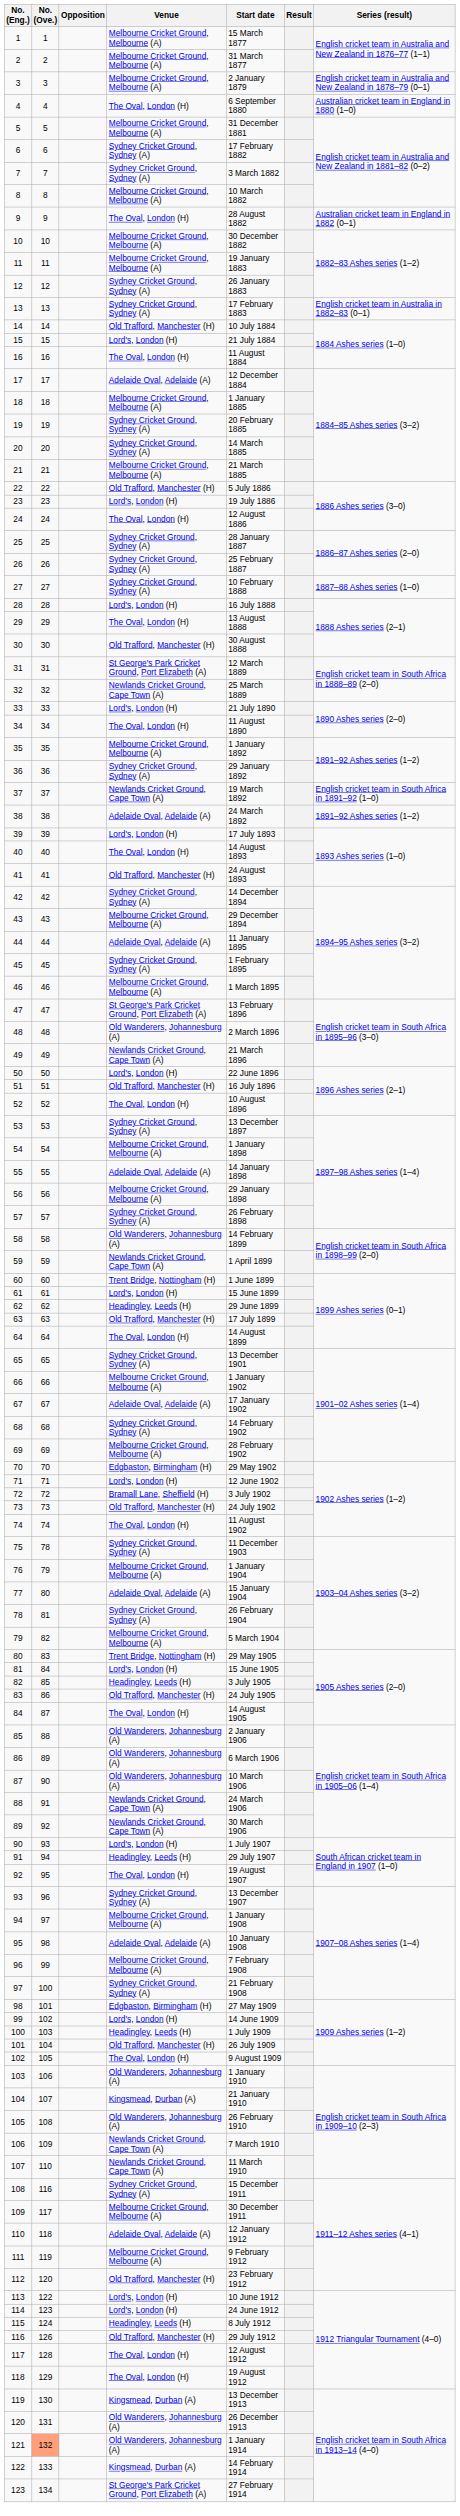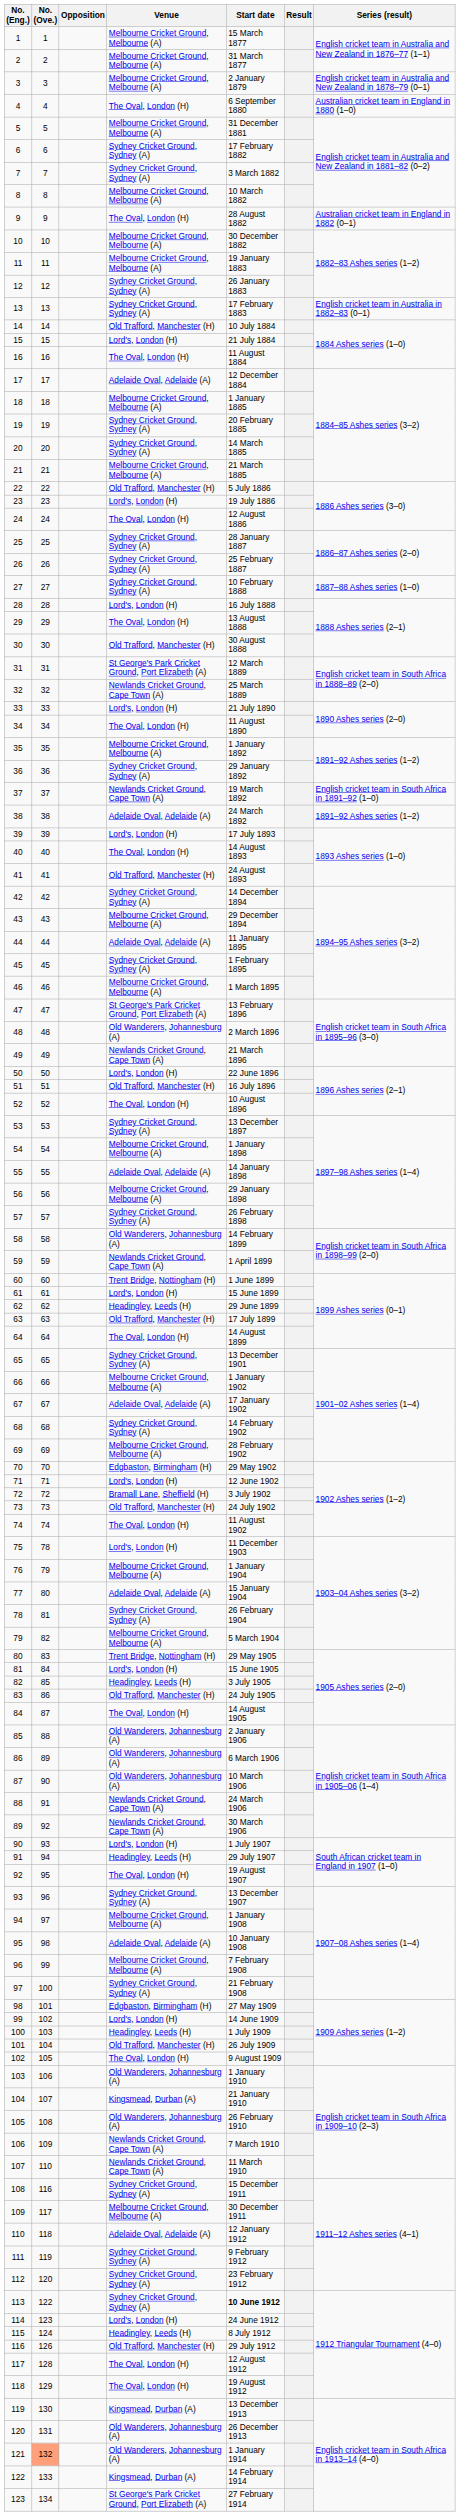(153, 1548) Sydney Cricket Ground, Sydney (A) -> (143, 1548) Lord's, London (H)
(159, 2257) Melbourne Cricket Ground, Melbourne (A) -> (153, 2257) Sydney Cricket Ground, Sydney (A)
(162, 2279) Old Trafford, Manchester (H) -> (153, 2279) Sydney Cricket Ground, Sydney (A)
(143, 2297) Lord's, London (H) -> (153, 2302) Sydney Cricket Ground, Sydney (A)
(253, 2297) normal -> (254, 2302) bold
